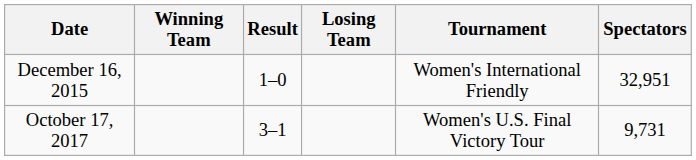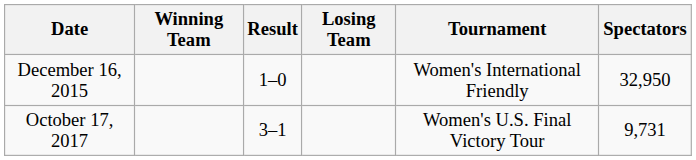(645, 79) 32,951 -> (645, 79) 32,950
